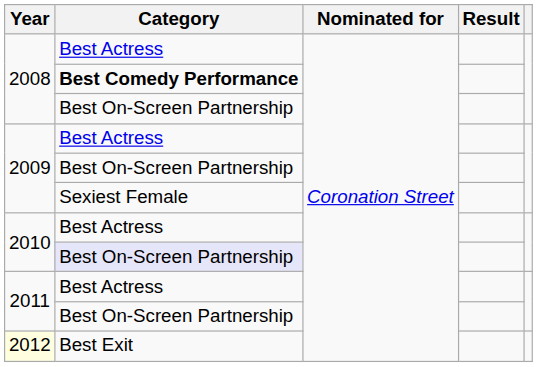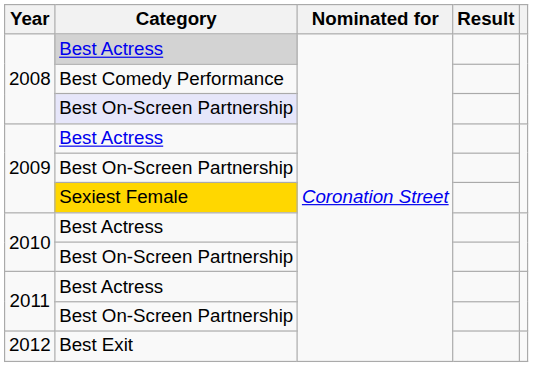(111, 49) no background -> (111, 49) lightgrey background
(179, 78) bold -> (172, 78) normal
(176, 108) no background -> (176, 108) lavender background
(124, 197) no background -> (124, 197) gold background
(176, 256) lavender background -> (176, 256) no background
(30, 345) lightyellow background -> (30, 345) no background
